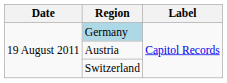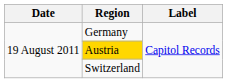(106, 31) lightblue background -> (106, 31) no background
(102, 50) no background -> (102, 50) gold background
